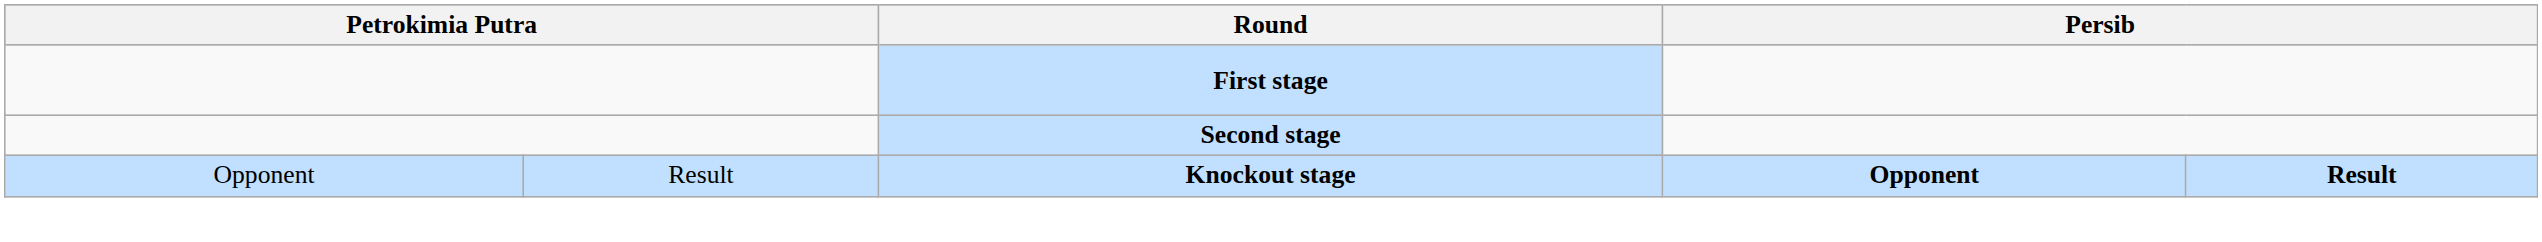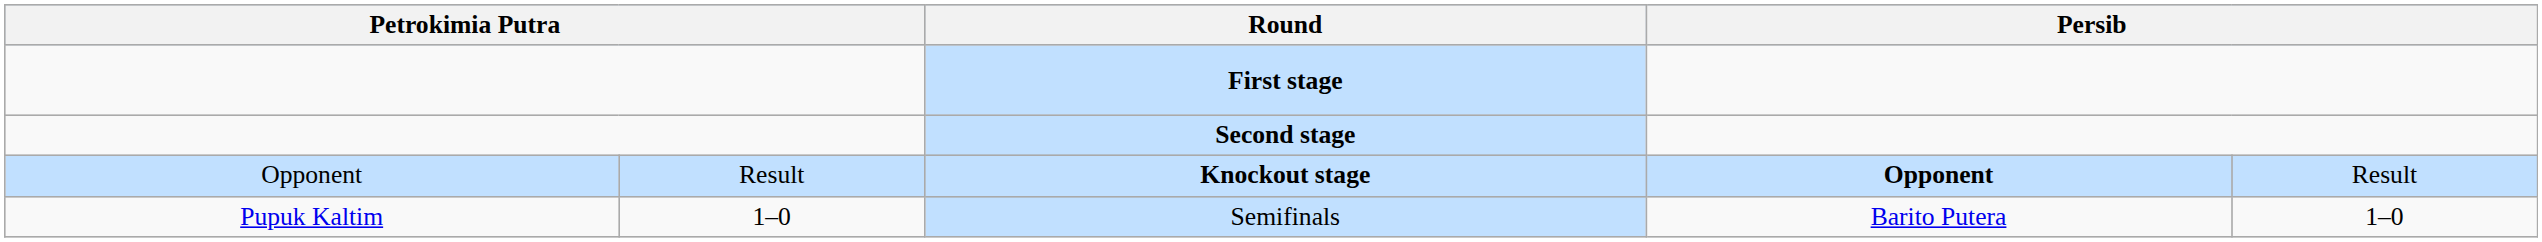(2362, 175) bold -> (2384, 175) normal
+ row: (1285, 216)
